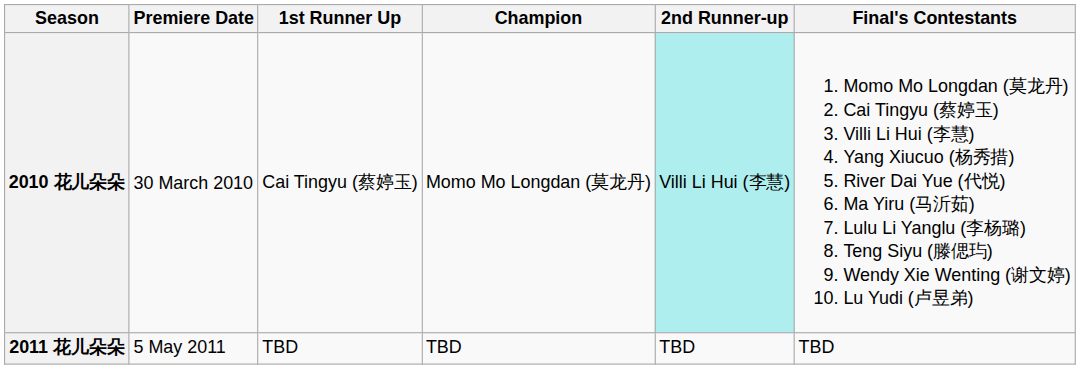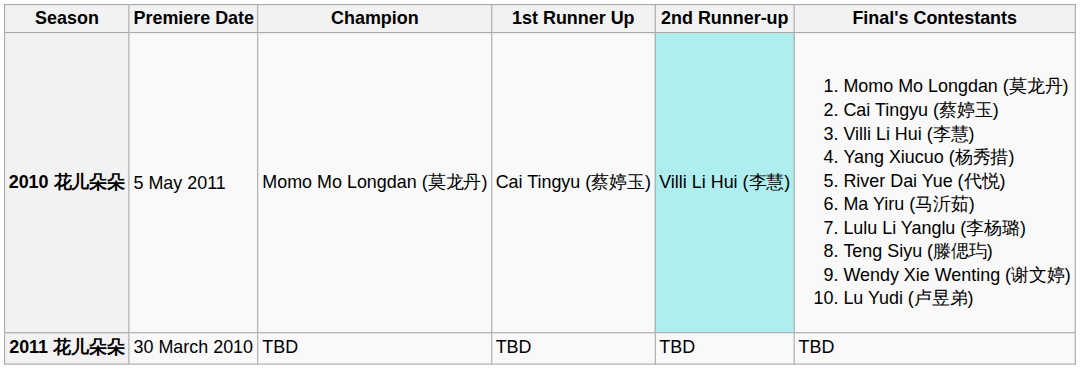columns swapped: (538, 18) <-> (340, 18)
(193, 182) 30 March 2010 -> (180, 182) 5 May 2011
(180, 348) 5 May 2011 -> (193, 348) 30 March 2010
